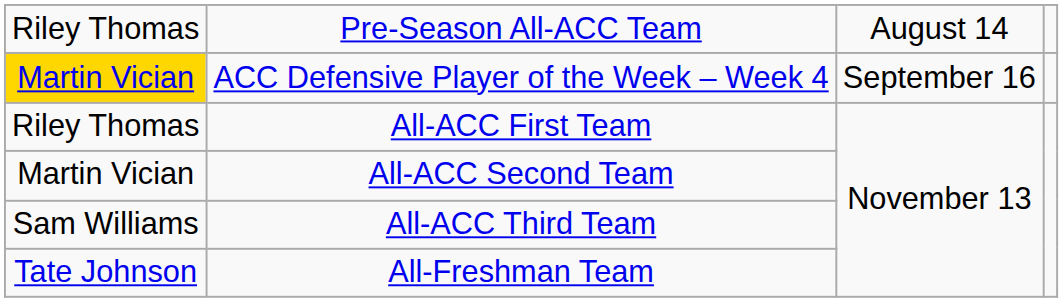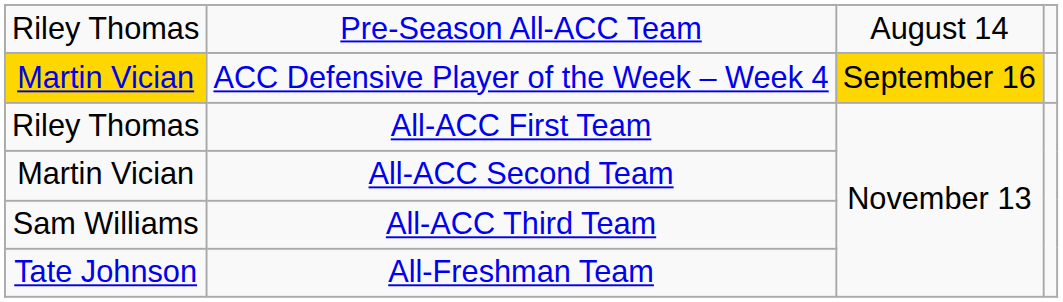(939, 77) no background -> (939, 77) gold background
